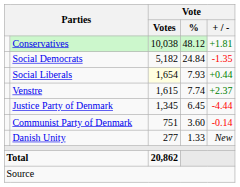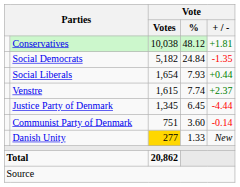(167, 75) lightyellow background -> (167, 75) no background
(171, 138) no background -> (171, 138) gold background
